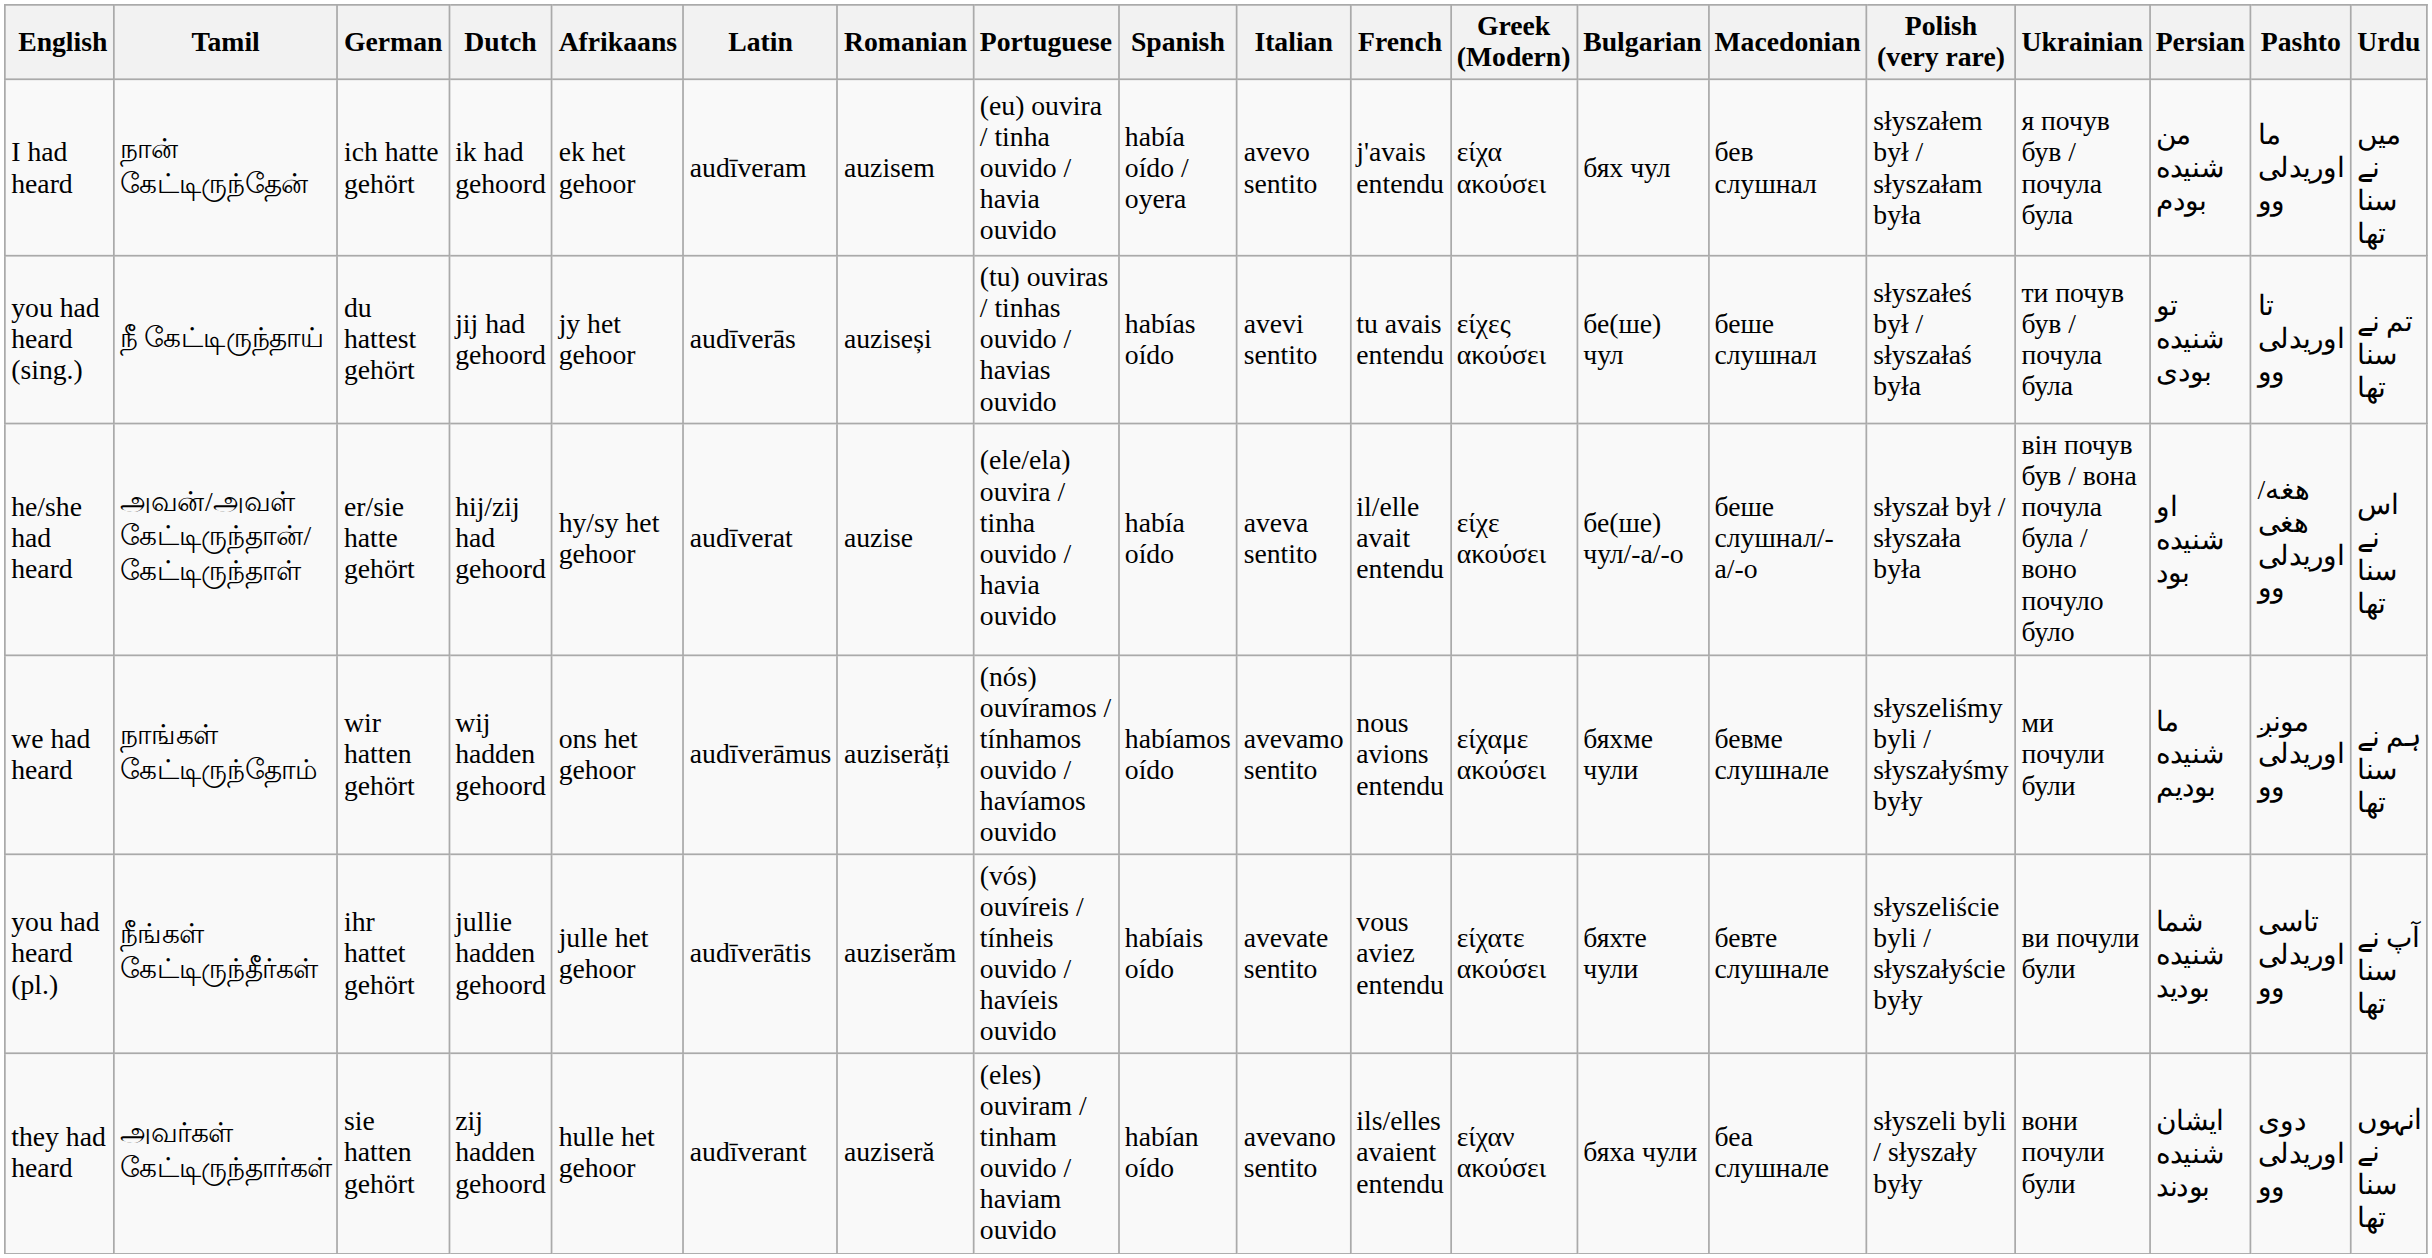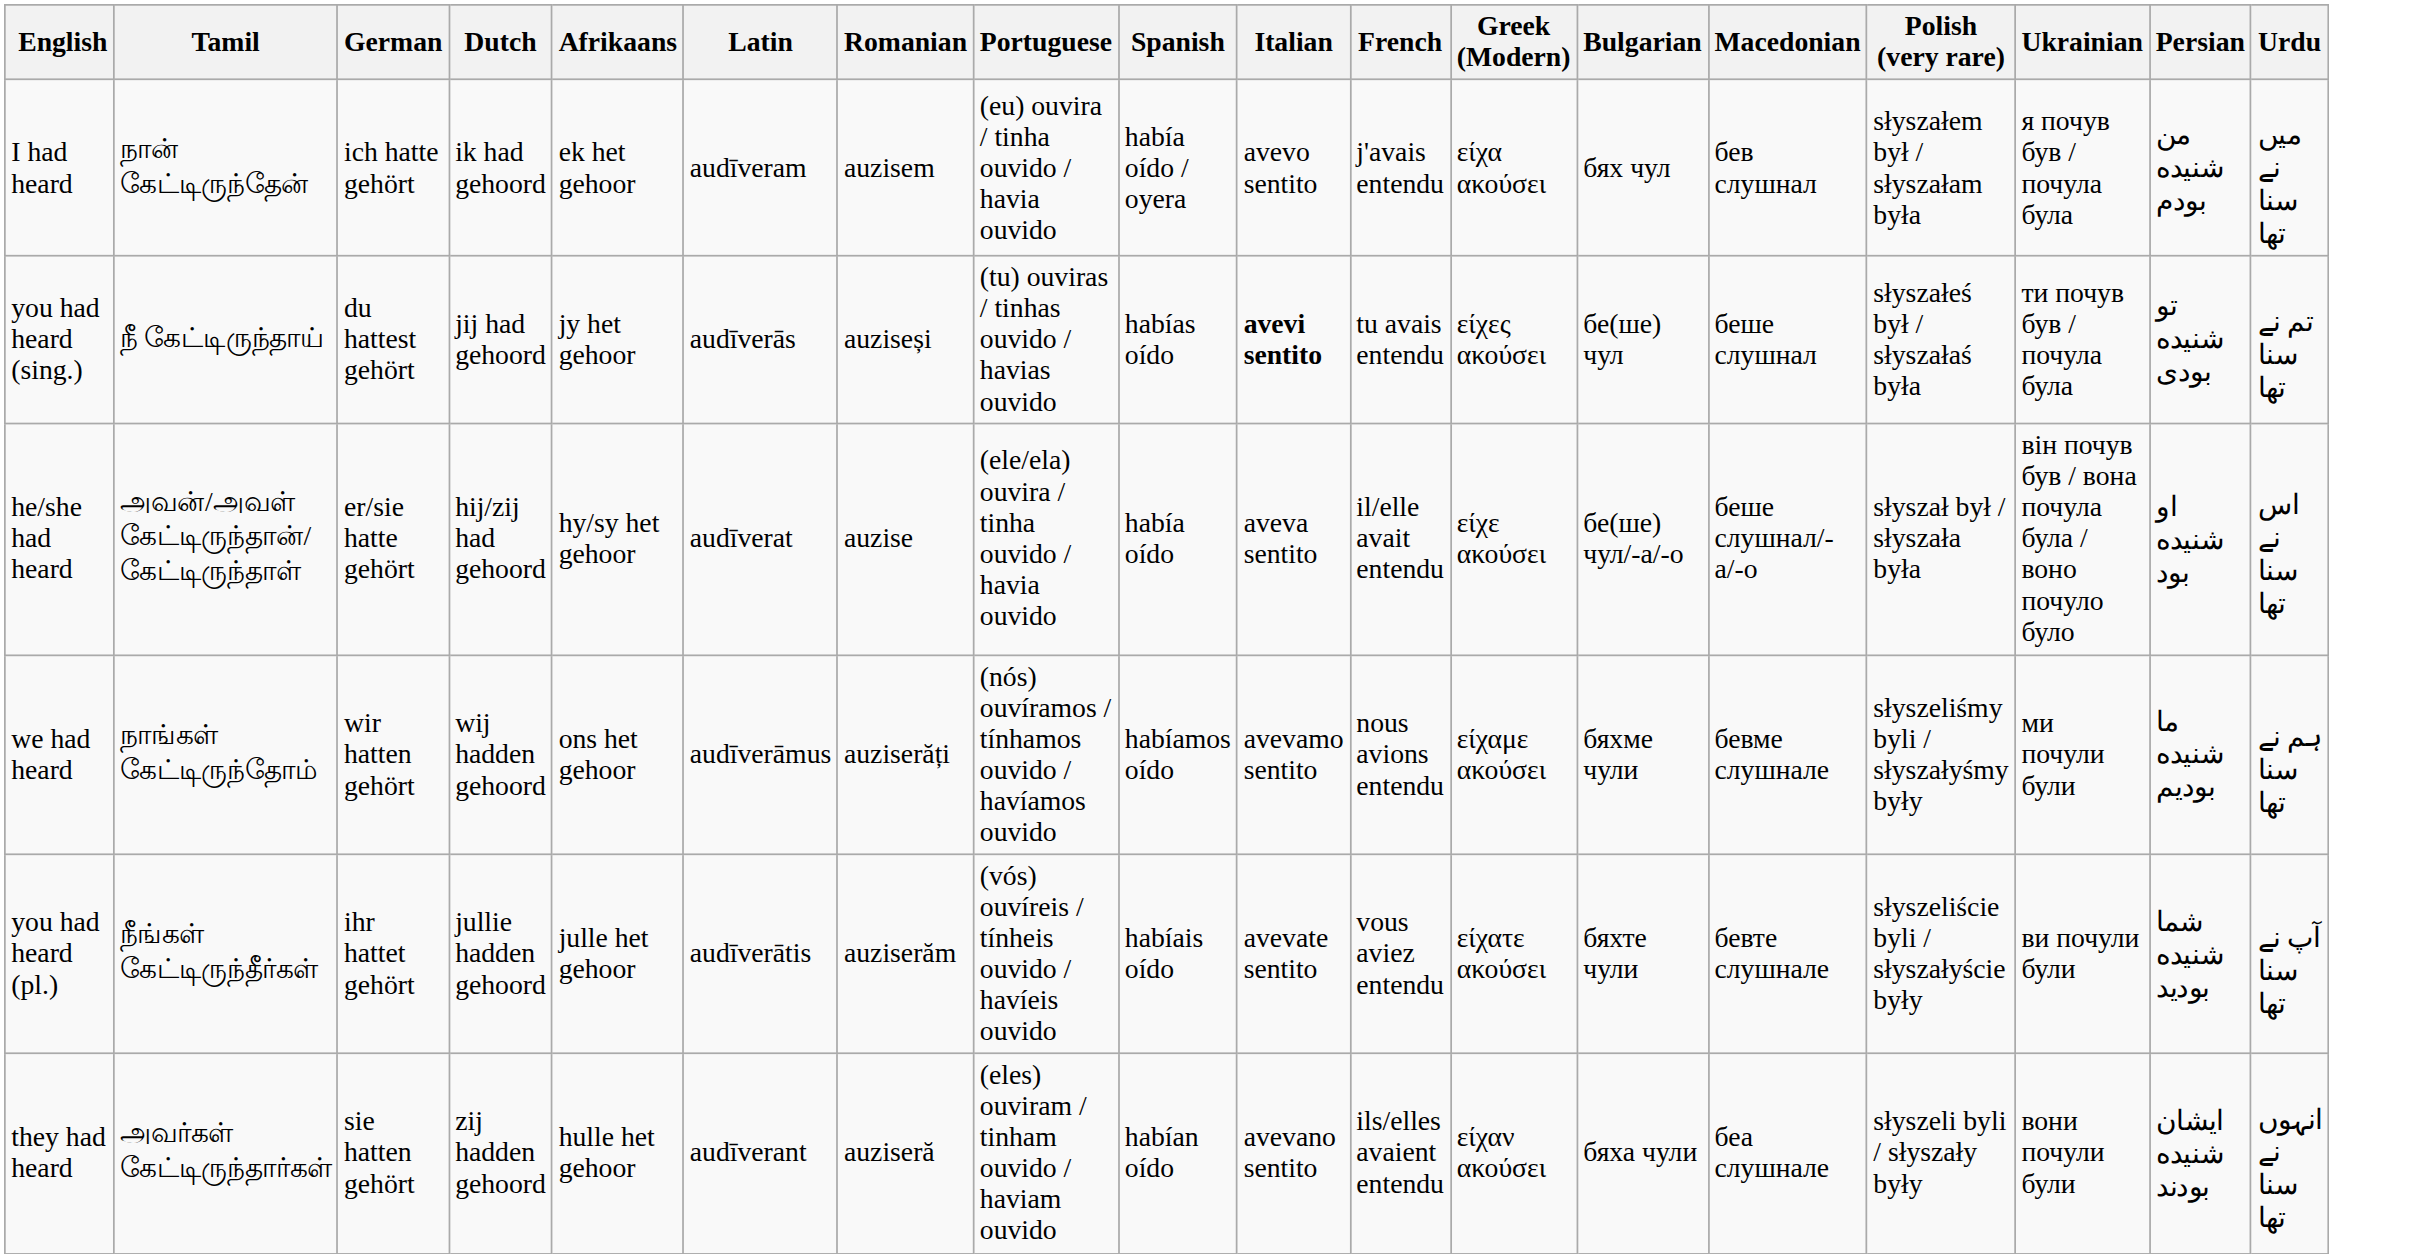- column: (2301, 42)
(1281, 339) normal -> (1283, 339) bold
